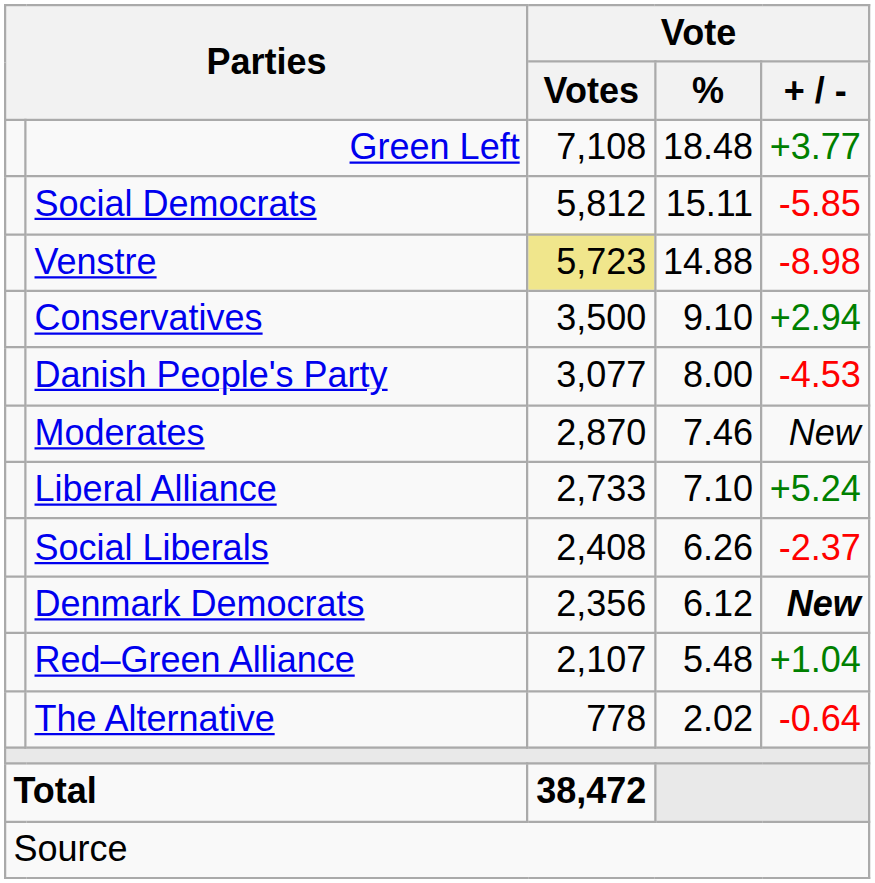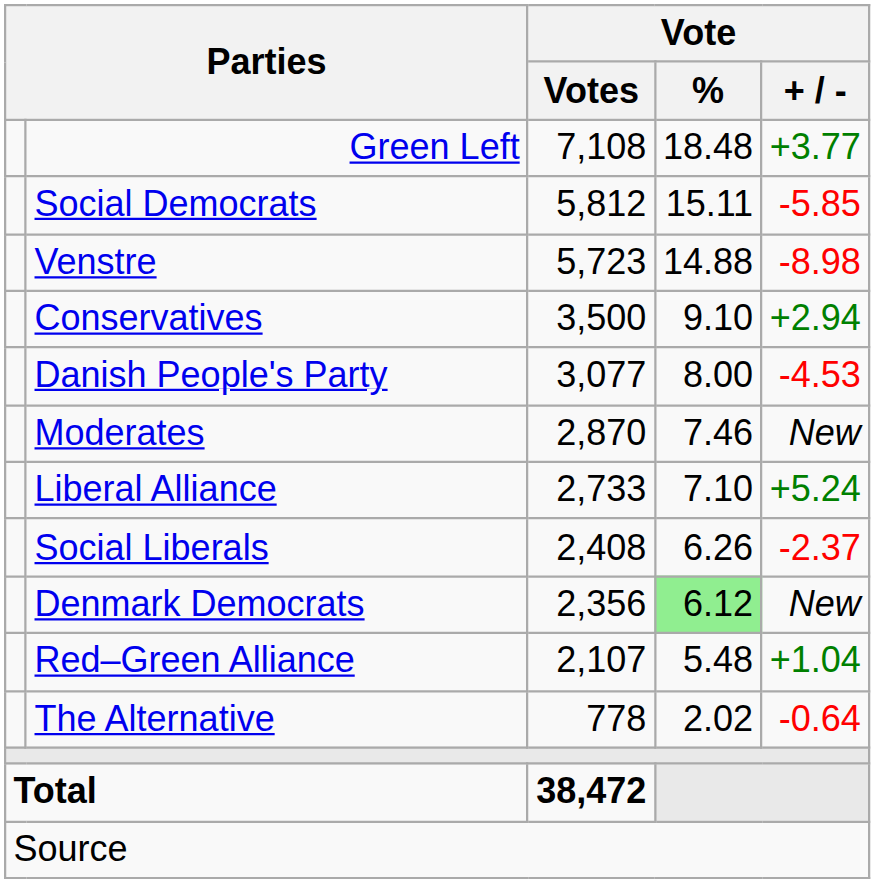(601, 261) khaki background -> (601, 261) no background
(718, 603) no background -> (718, 603) lightgreen background
(824, 603) bold -> (825, 603) normal
